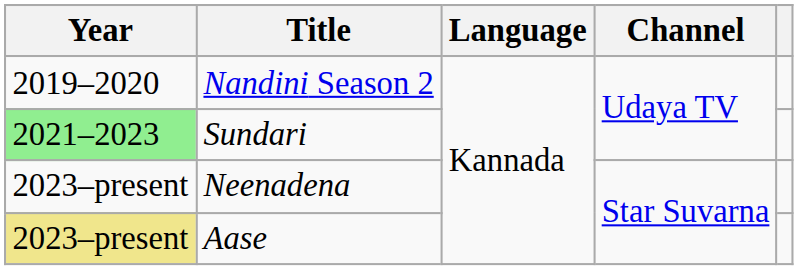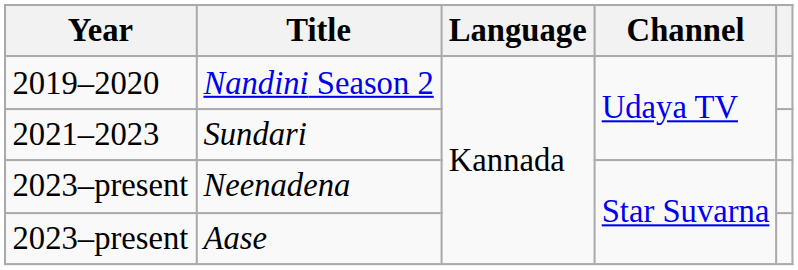(86, 133) lightgreen background -> (86, 133) no background
(100, 237) khaki background -> (100, 237) no background
